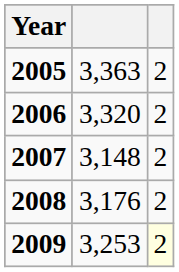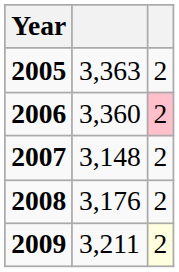(110, 113) 3,320 -> (110, 113) 3,360
(160, 113) no background -> (160, 113) pink background
(110, 244) 3,253 -> (109, 244) 3,211
